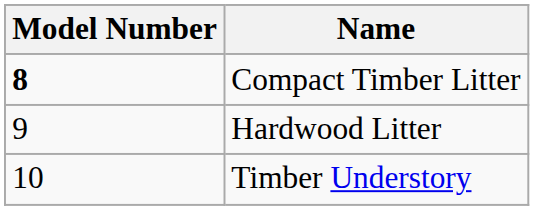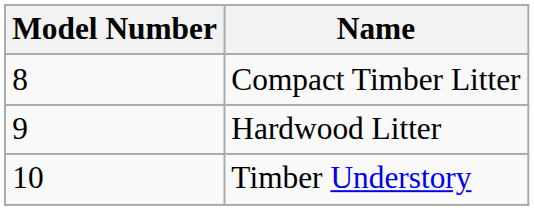(20, 79) bold -> (20, 79) normal
